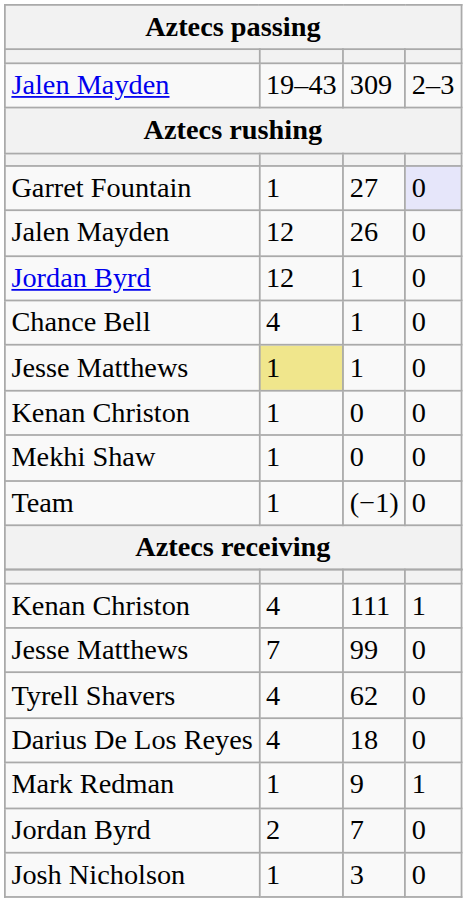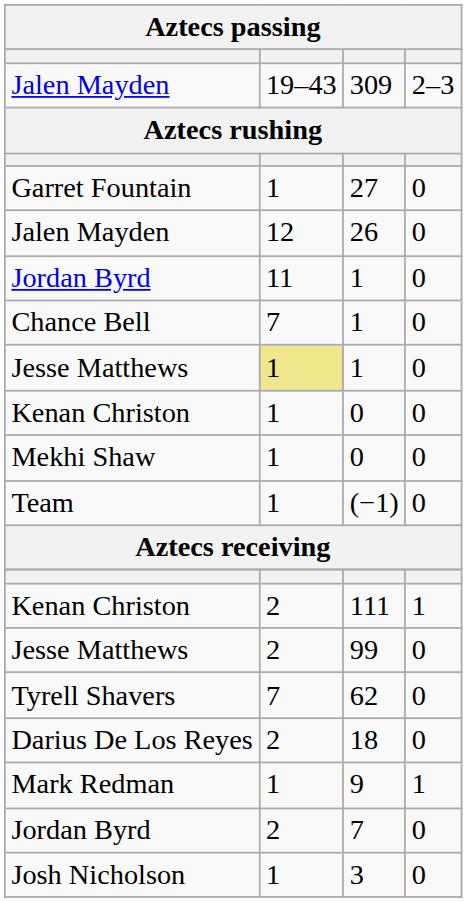(419, 187) lavender background -> (419, 187) no background
(280, 277) 12 -> (280, 277) 11
(273, 322) 4 -> (273, 322) 7
(273, 605) 4 -> (273, 605) 2
(273, 649) 7 -> (273, 649) 2
(273, 694) 4 -> (273, 694) 7
(273, 739) 4 -> (273, 739) 2
